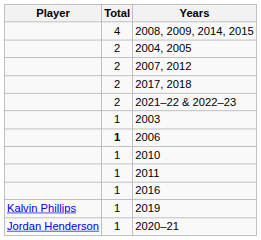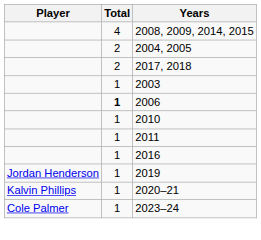- row: (163, 66)
- row: (186, 102)
(41, 208) Kalvin Phillips -> (53, 173) Jordan Henderson
(53, 226) Jordan Henderson -> (41, 191) Kalvin Phillips
+ row: (157, 208)
